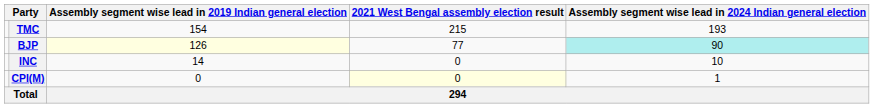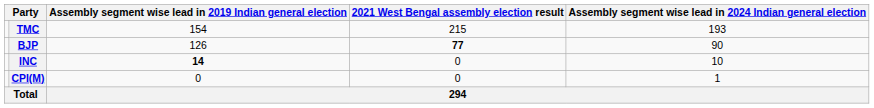(198, 45) lightyellow background -> (198, 45) no background
(458, 45) normal -> (458, 45) bold
(717, 45) paleturquoise background -> (717, 45) no background
(198, 62) normal -> (198, 62) bold
(458, 78) lightyellow background -> (458, 78) no background
